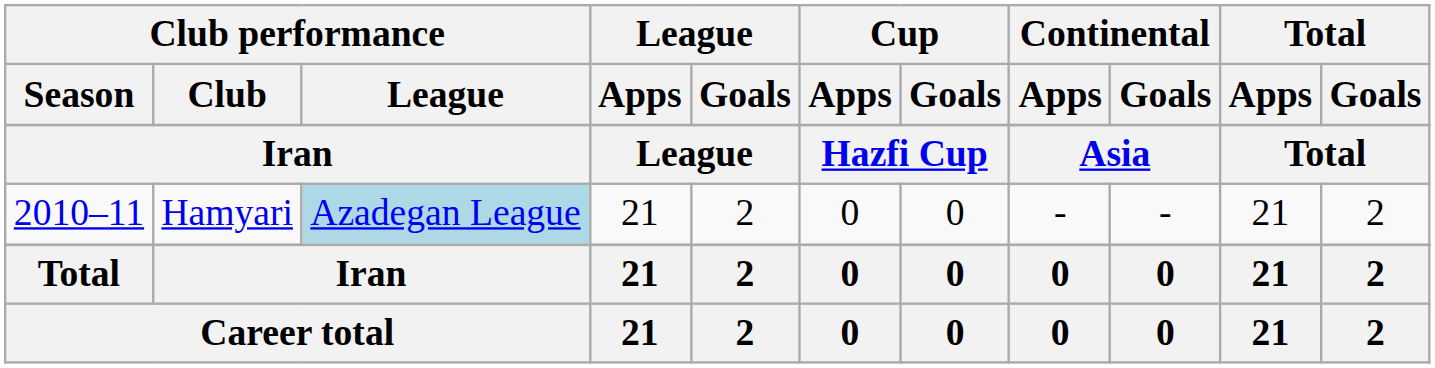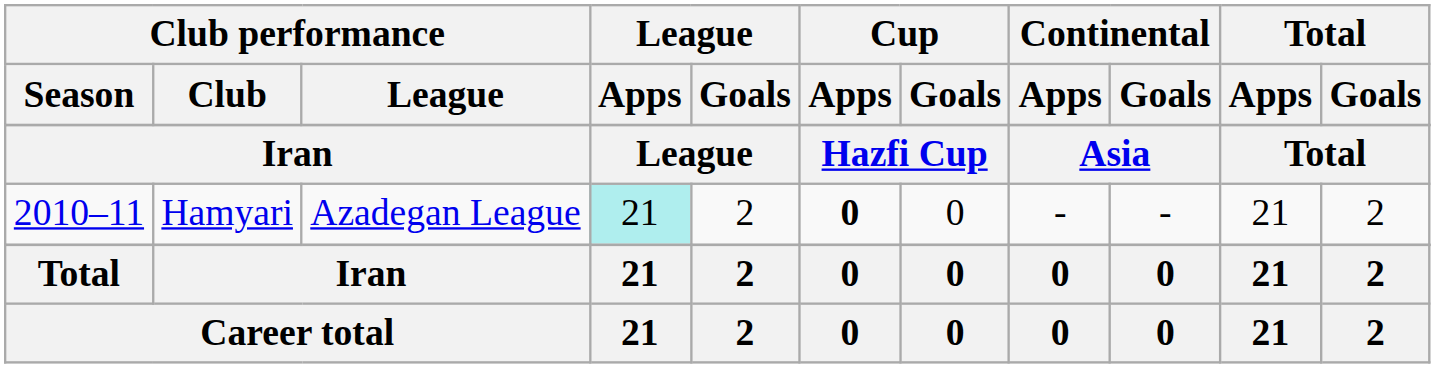(445, 213) lightblue background -> (445, 213) no background
(640, 213) no background -> (640, 213) paleturquoise background
(850, 213) normal -> (850, 213) bold
